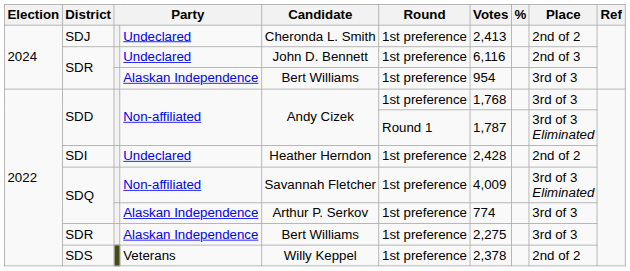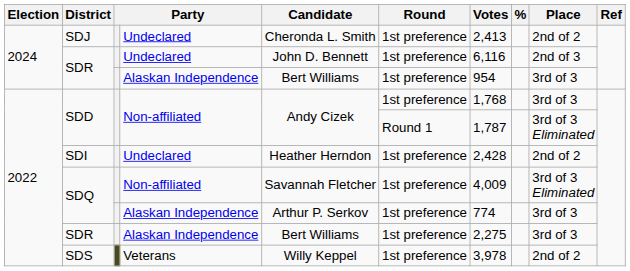(490, 255) 2,378 -> (490, 255) 3,978
